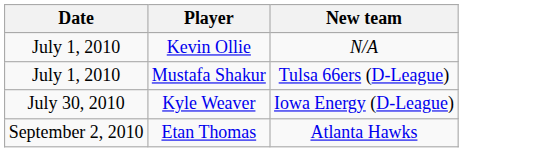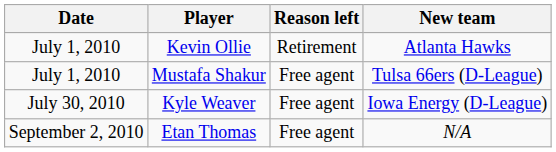+ column: (317, 18)
(364, 47) N/A -> (457, 47) Atlanta Hawks
(364, 132) Atlanta Hawks -> (457, 132) N/A
